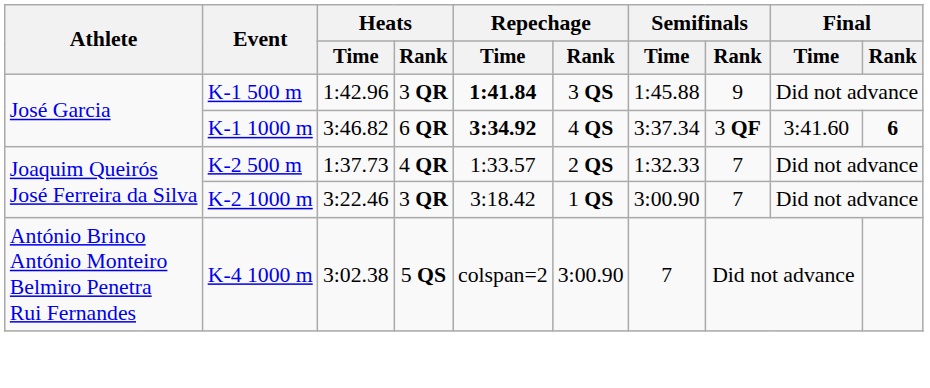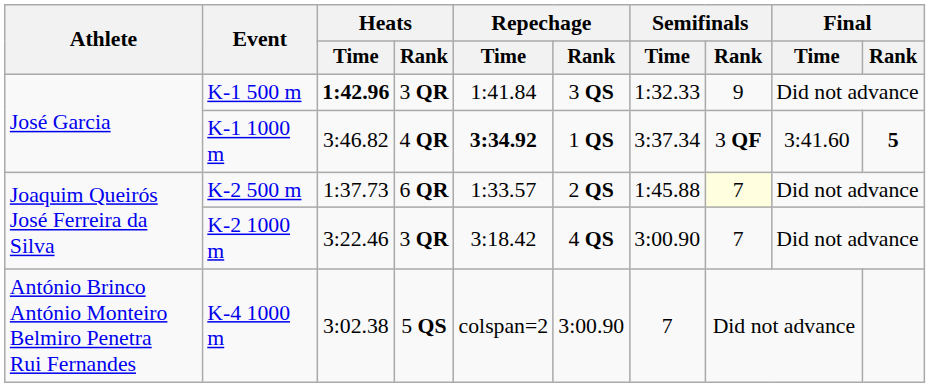(356, 92) normal -> (356, 92) bold
(503, 92) bold -> (503, 92) normal
(667, 92) 1:45.88 -> (667, 92) 1:32.33
(423, 128) 6 QR -> (424, 141) 4 QR
(591, 128) 4 QS -> (591, 141) 1 QS
(893, 128) 6 -> (893, 141) 5
(423, 164) 4 QR -> (424, 190) 6 QR
(667, 164) 1:32.33 -> (667, 190) 1:45.88
(738, 164) no background -> (738, 190) lightyellow background
(591, 200) 1 QS -> (591, 238) 4 QS
